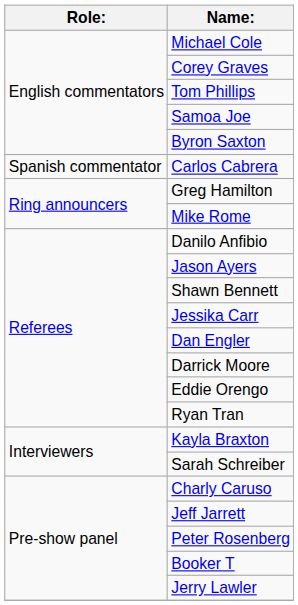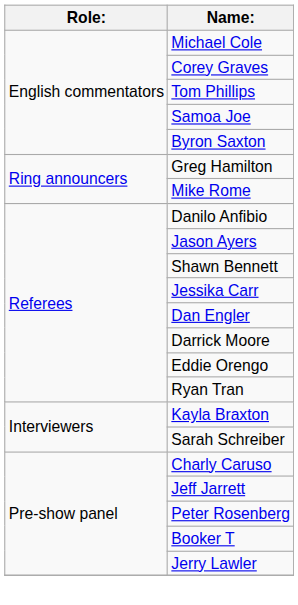- row: (225, 167)
